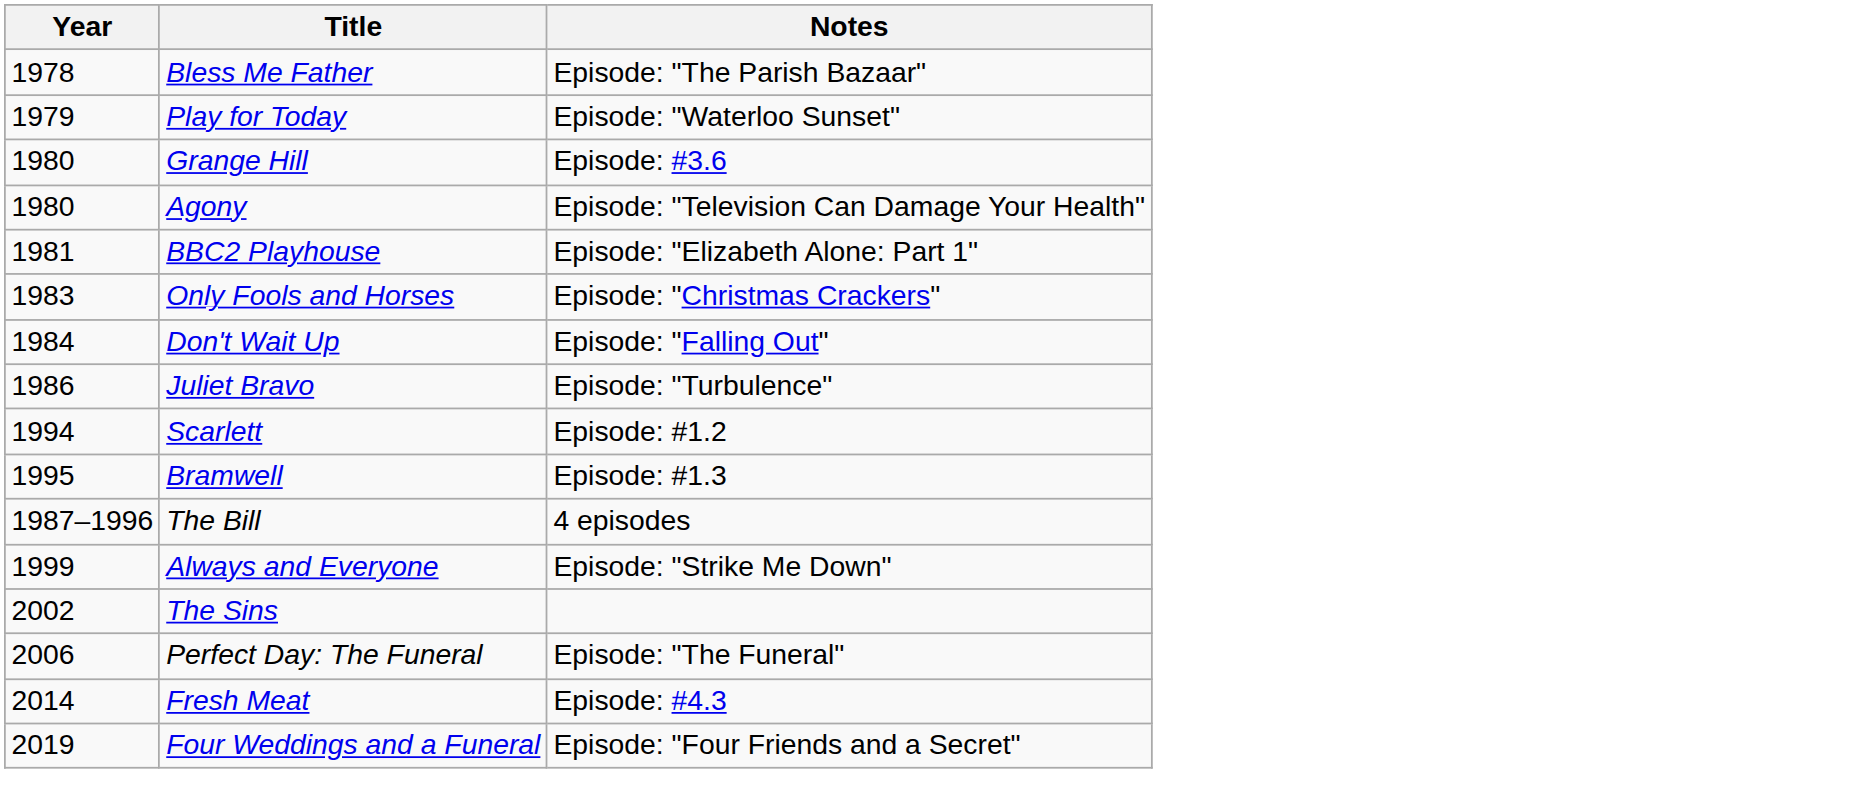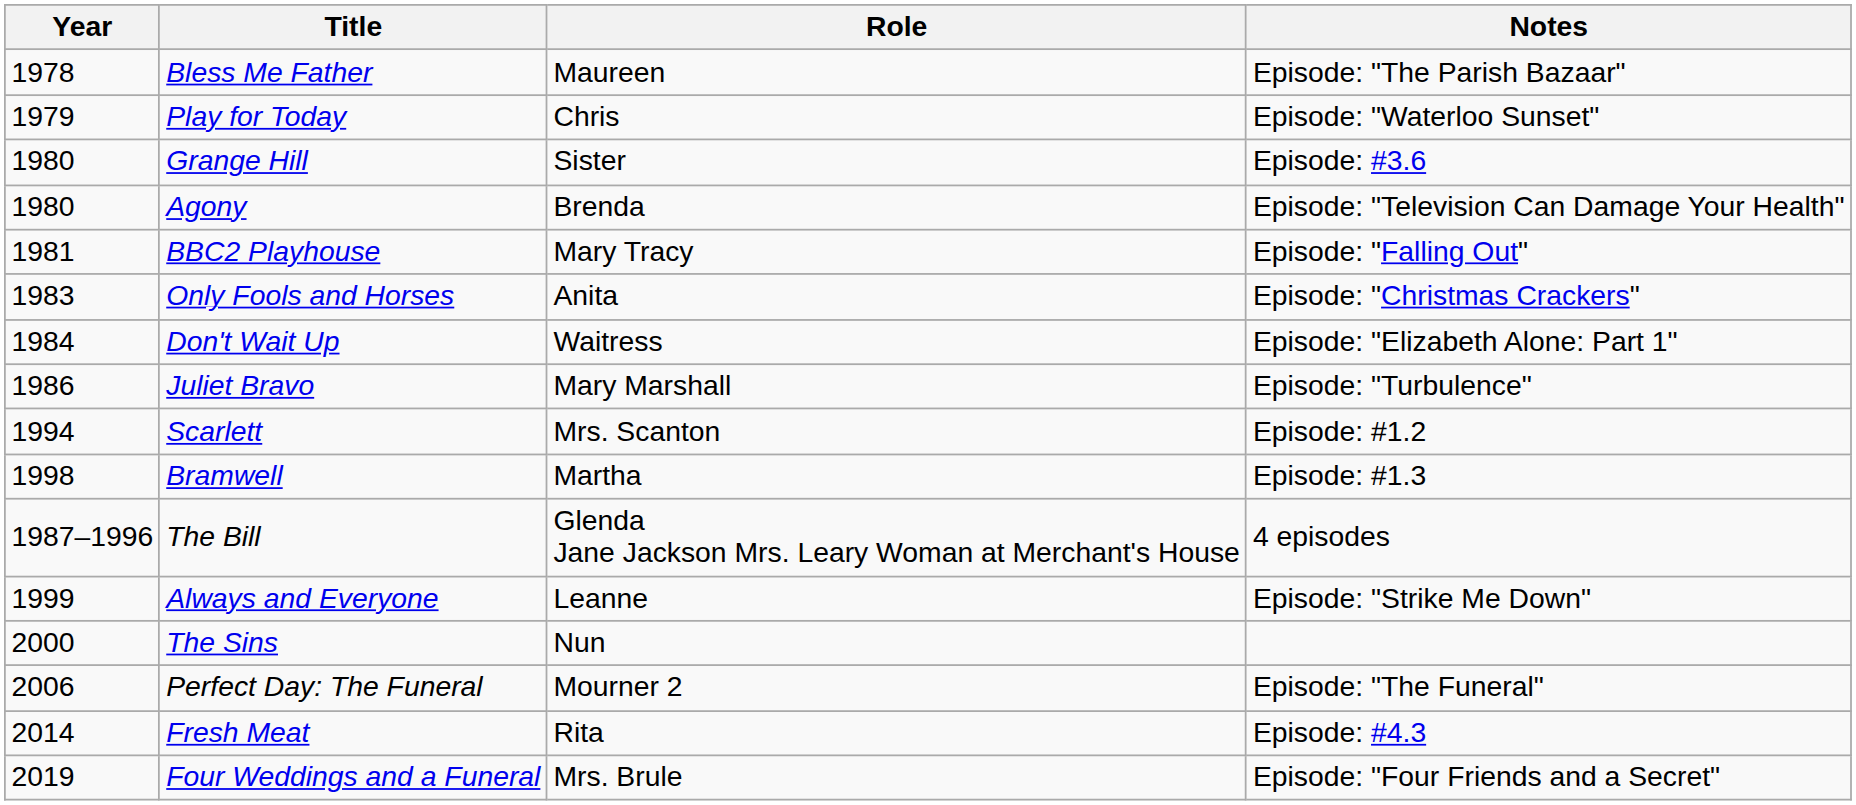+ column: (897, 26)
(766, 251) Episode: "Elizabeth Alone: Part 1" -> (1391, 251) Episode: "Falling Out"
(691, 341) Episode: "Falling Out" -> (1465, 341) Episode: "Elizabeth Alone: Part 1"
(43, 476) 1995 -> (43, 476) 1998
(43, 610) 2002 -> (43, 642) 2000
